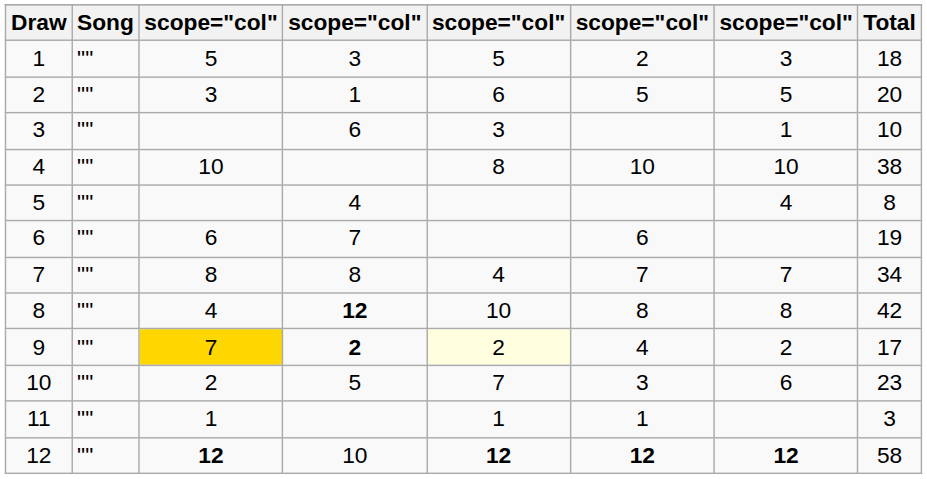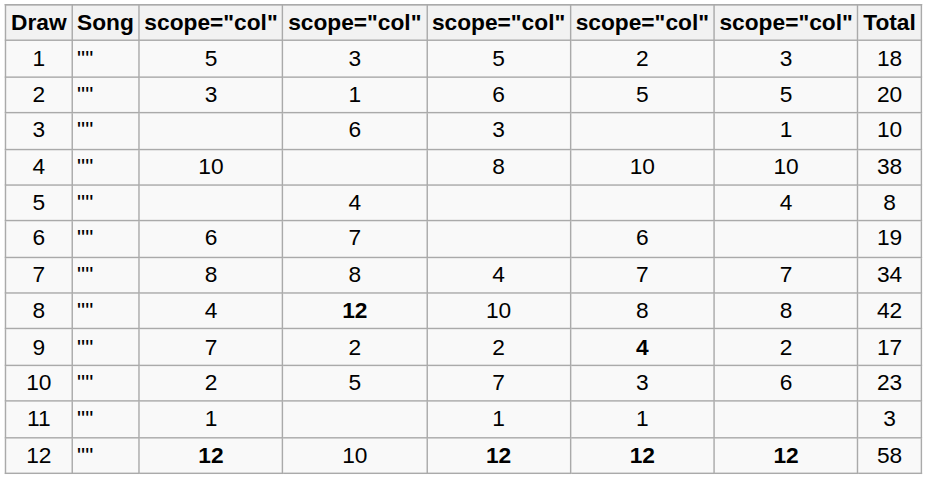(211, 346) gold background -> (211, 346) no background
(355, 346) bold -> (355, 346) normal
(499, 346) lightyellow background -> (499, 346) no background
(642, 346) normal -> (642, 346) bold
